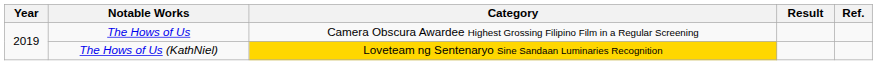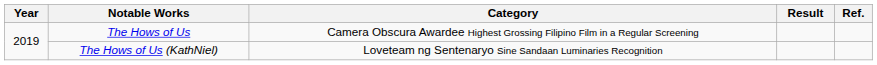(513, 50) gold background -> (513, 50) no background
